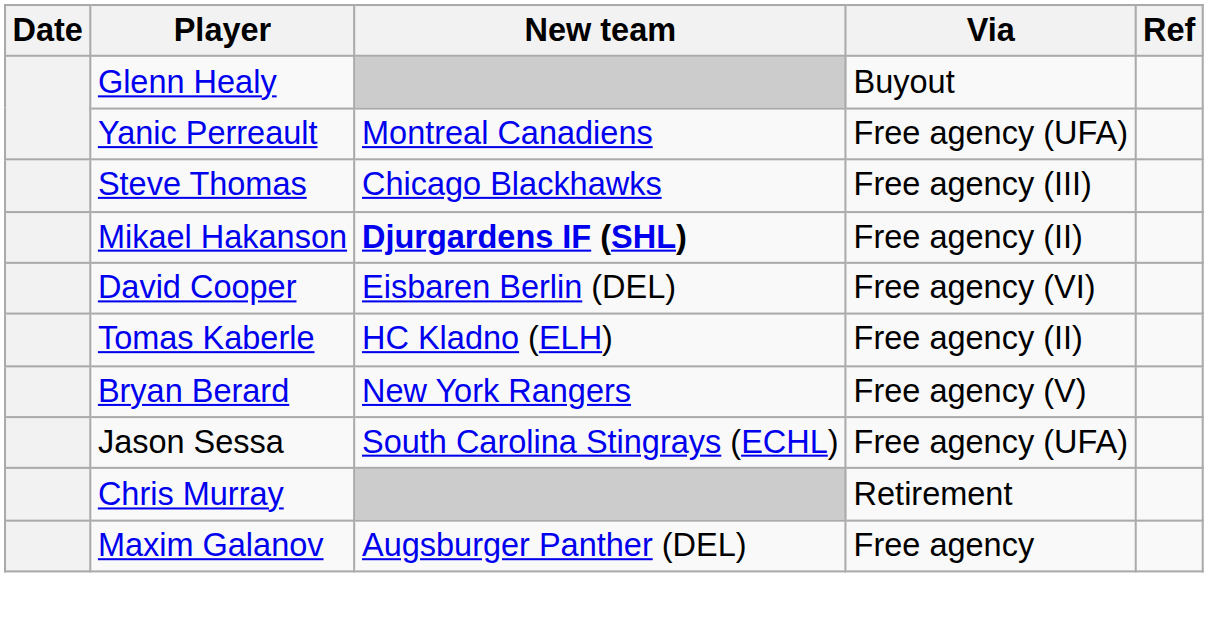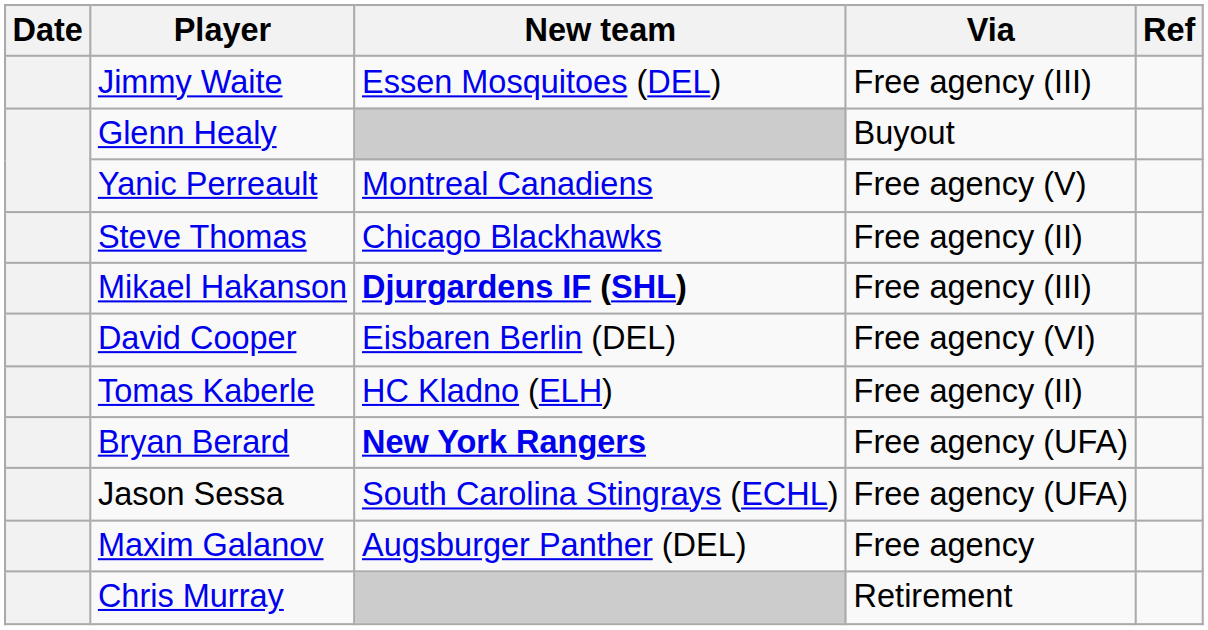+ row: (190, 81)
(991, 133) Free agency (UFA) -> (970, 184) Free agency (V)
(973, 184) Free agency (III) -> (968, 236) Free agency (II)
(968, 236) Free agency (II) -> (973, 287) Free agency (III)
(497, 390) normal -> (504, 442) bold
(970, 390) Free agency (V) -> (991, 442) Free agency (UFA)
rows swapped: (191, 493) <-> (211, 545)
